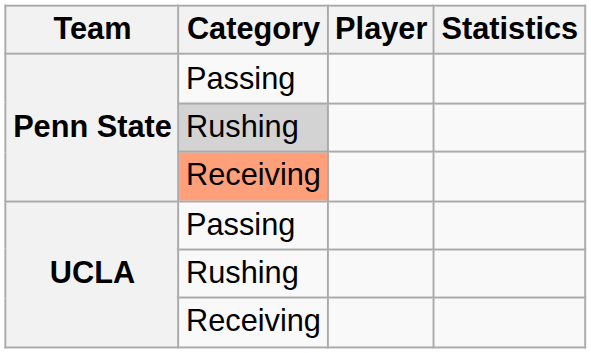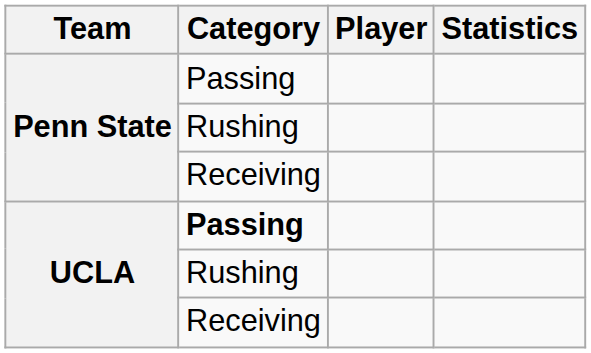(242, 127) lightgrey background -> (242, 127) no background
(254, 175) lightsalmon background -> (254, 175) no background
(241, 224) normal -> (245, 224) bold
